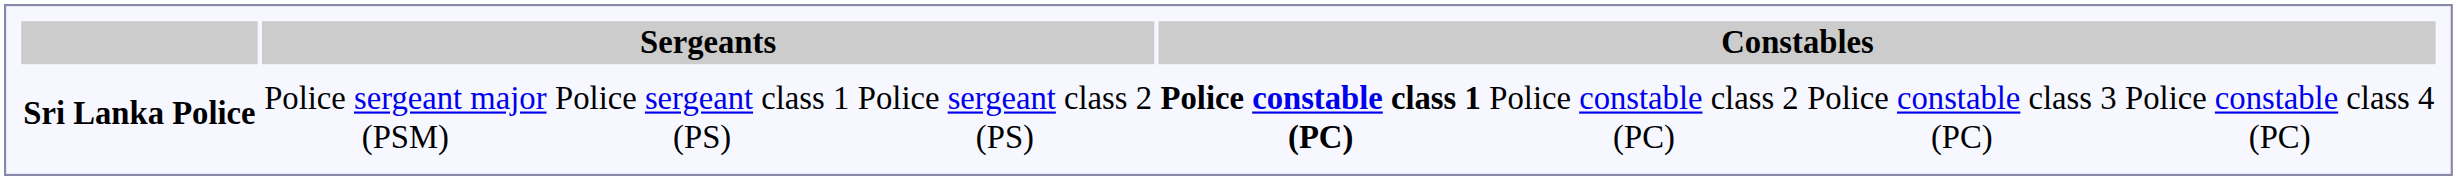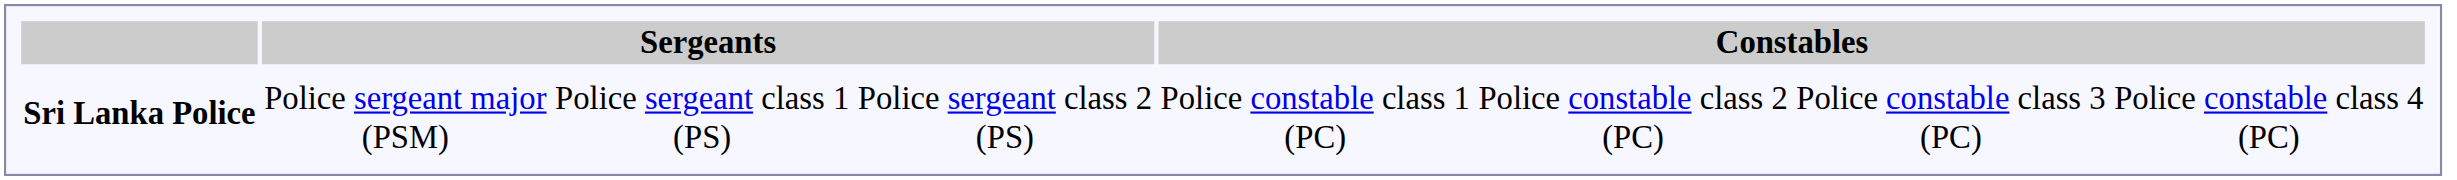(1321, 117) bold -> (1315, 117) normal
